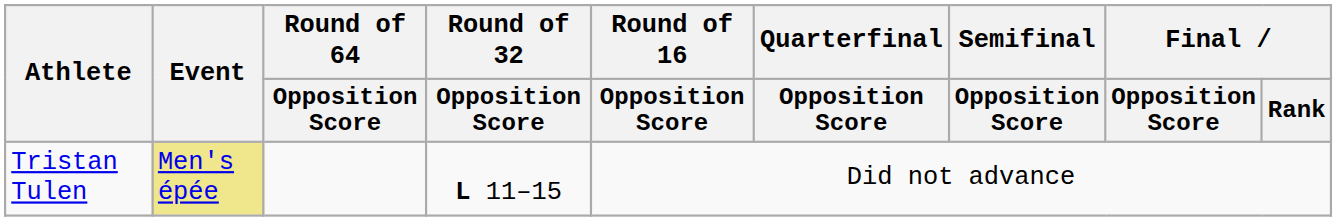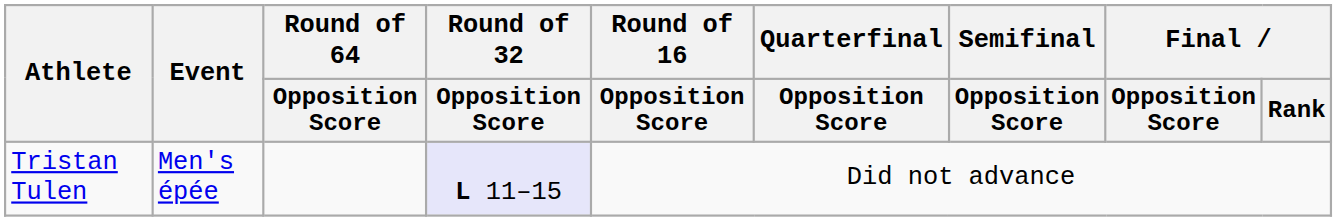(196, 178) khaki background -> (196, 178) no background
(509, 193) no background -> (509, 193) lavender background
